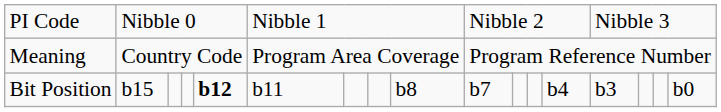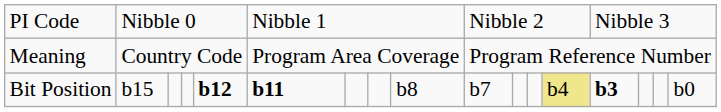(268, 89) normal -> (268, 89) bold
(558, 89) no background -> (558, 89) khaki background
(606, 89) normal -> (606, 89) bold
